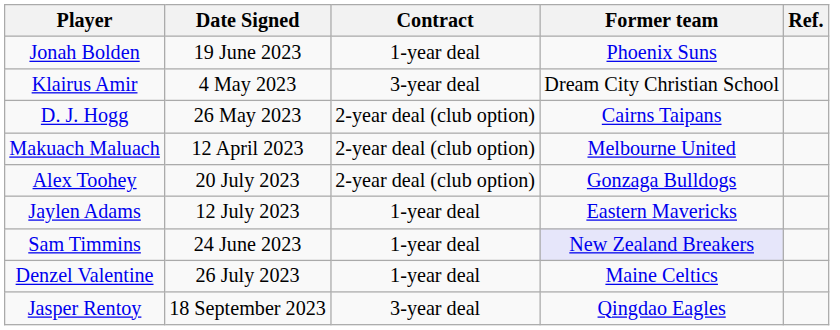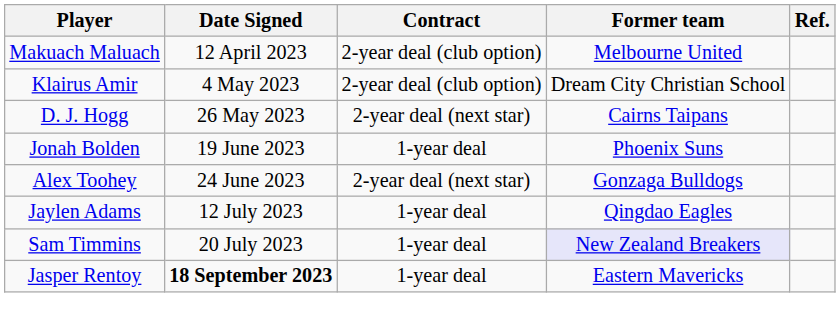rows swapped: (85, 148) <-> (85, 52)
(435, 84) 3-year deal -> (442, 84) 2-year deal (club option)
(435, 116) 2-year deal (club option) -> (441, 116) 2-year deal (next star)
(248, 180) 20 July 2023 -> (251, 180) 24 June 2023
(435, 180) 2-year deal (club option) -> (441, 180) 2-year deal (next star)
(662, 212) Eastern Mavericks -> (668, 212) Qingdao Eagles
(248, 244) 24 June 2023 -> (251, 244) 20 July 2023
- row: (85, 276)
(248, 308) normal -> (251, 276) bold
(435, 308) 3-year deal -> (442, 276) 1-year deal
(662, 308) Qingdao Eagles -> (668, 276) Eastern Mavericks
